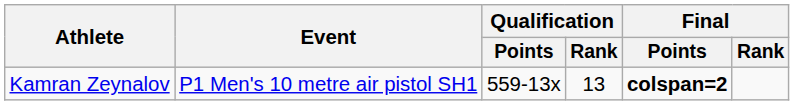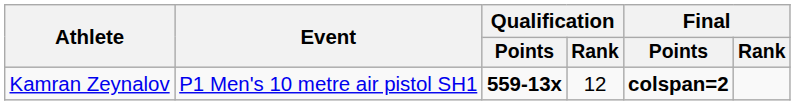(524, 84) normal -> (524, 84) bold
(594, 84) 13 -> (595, 84) 12
